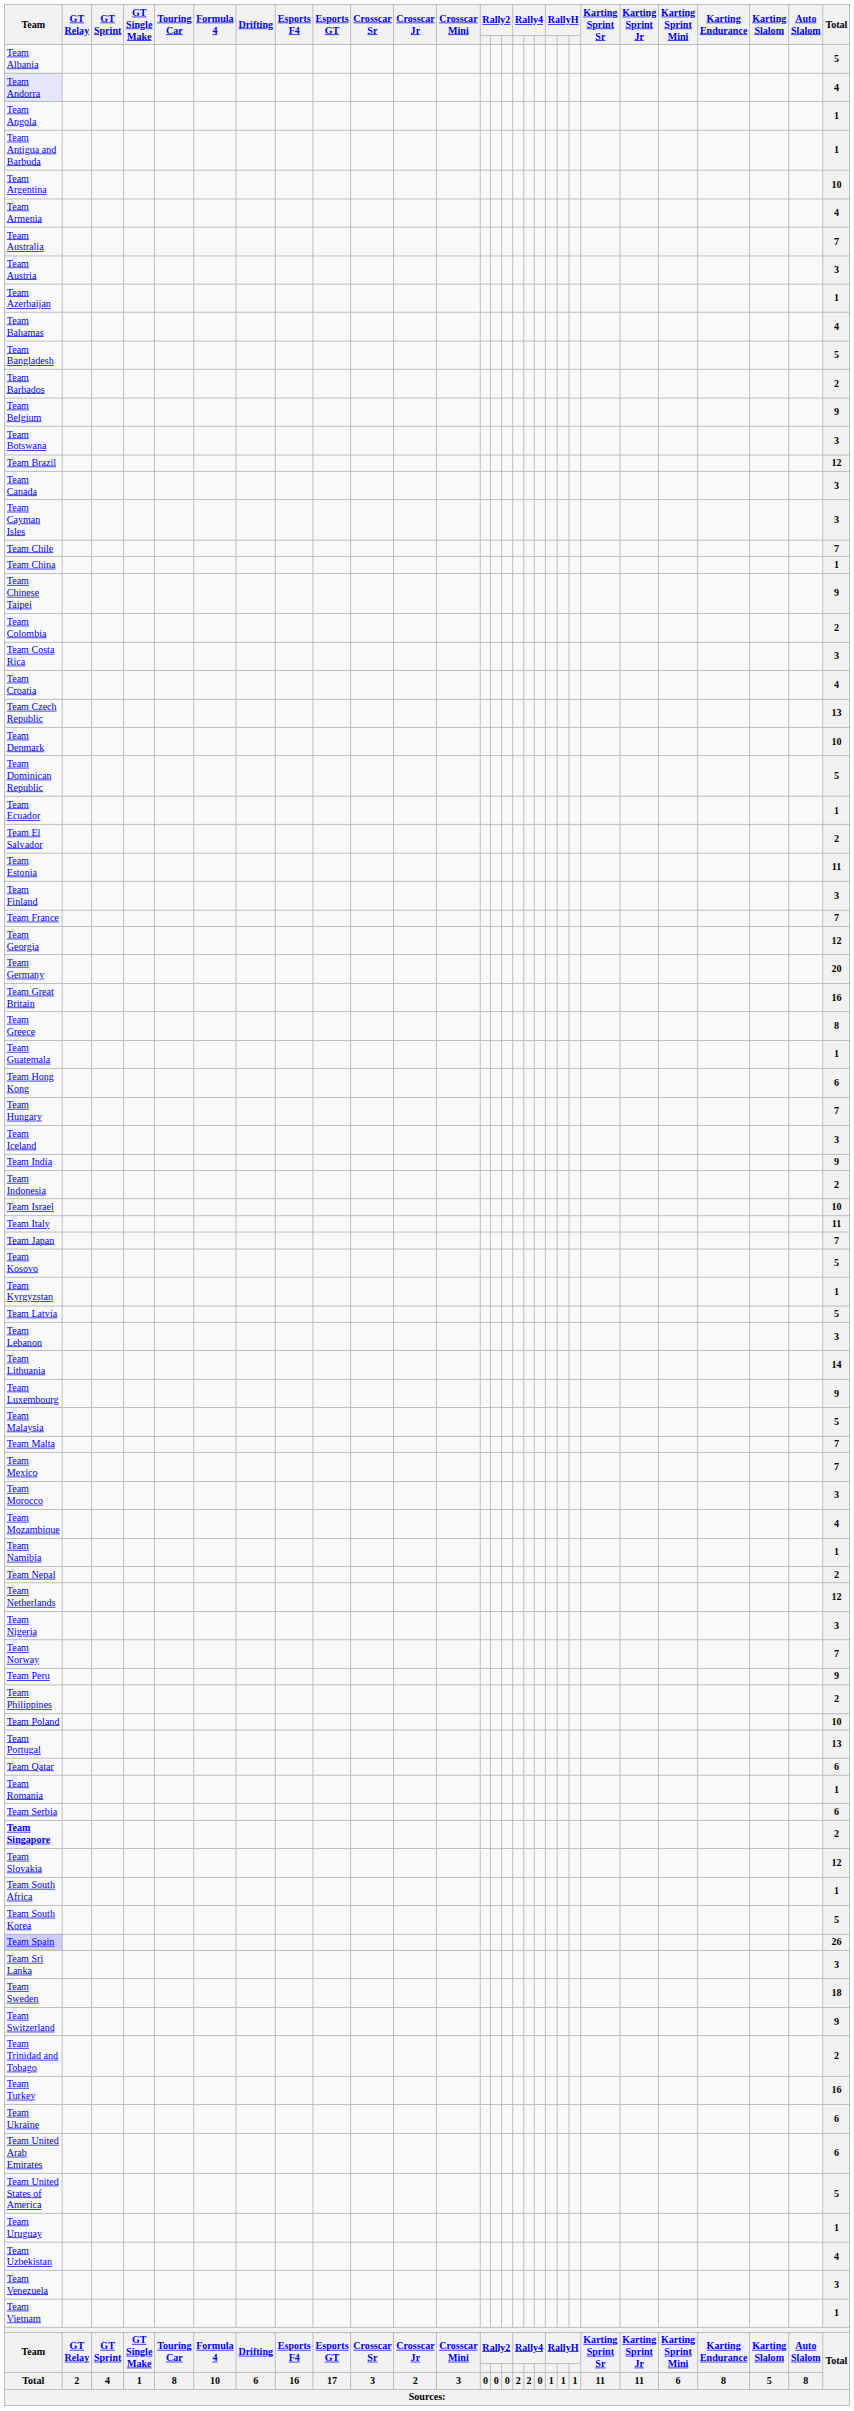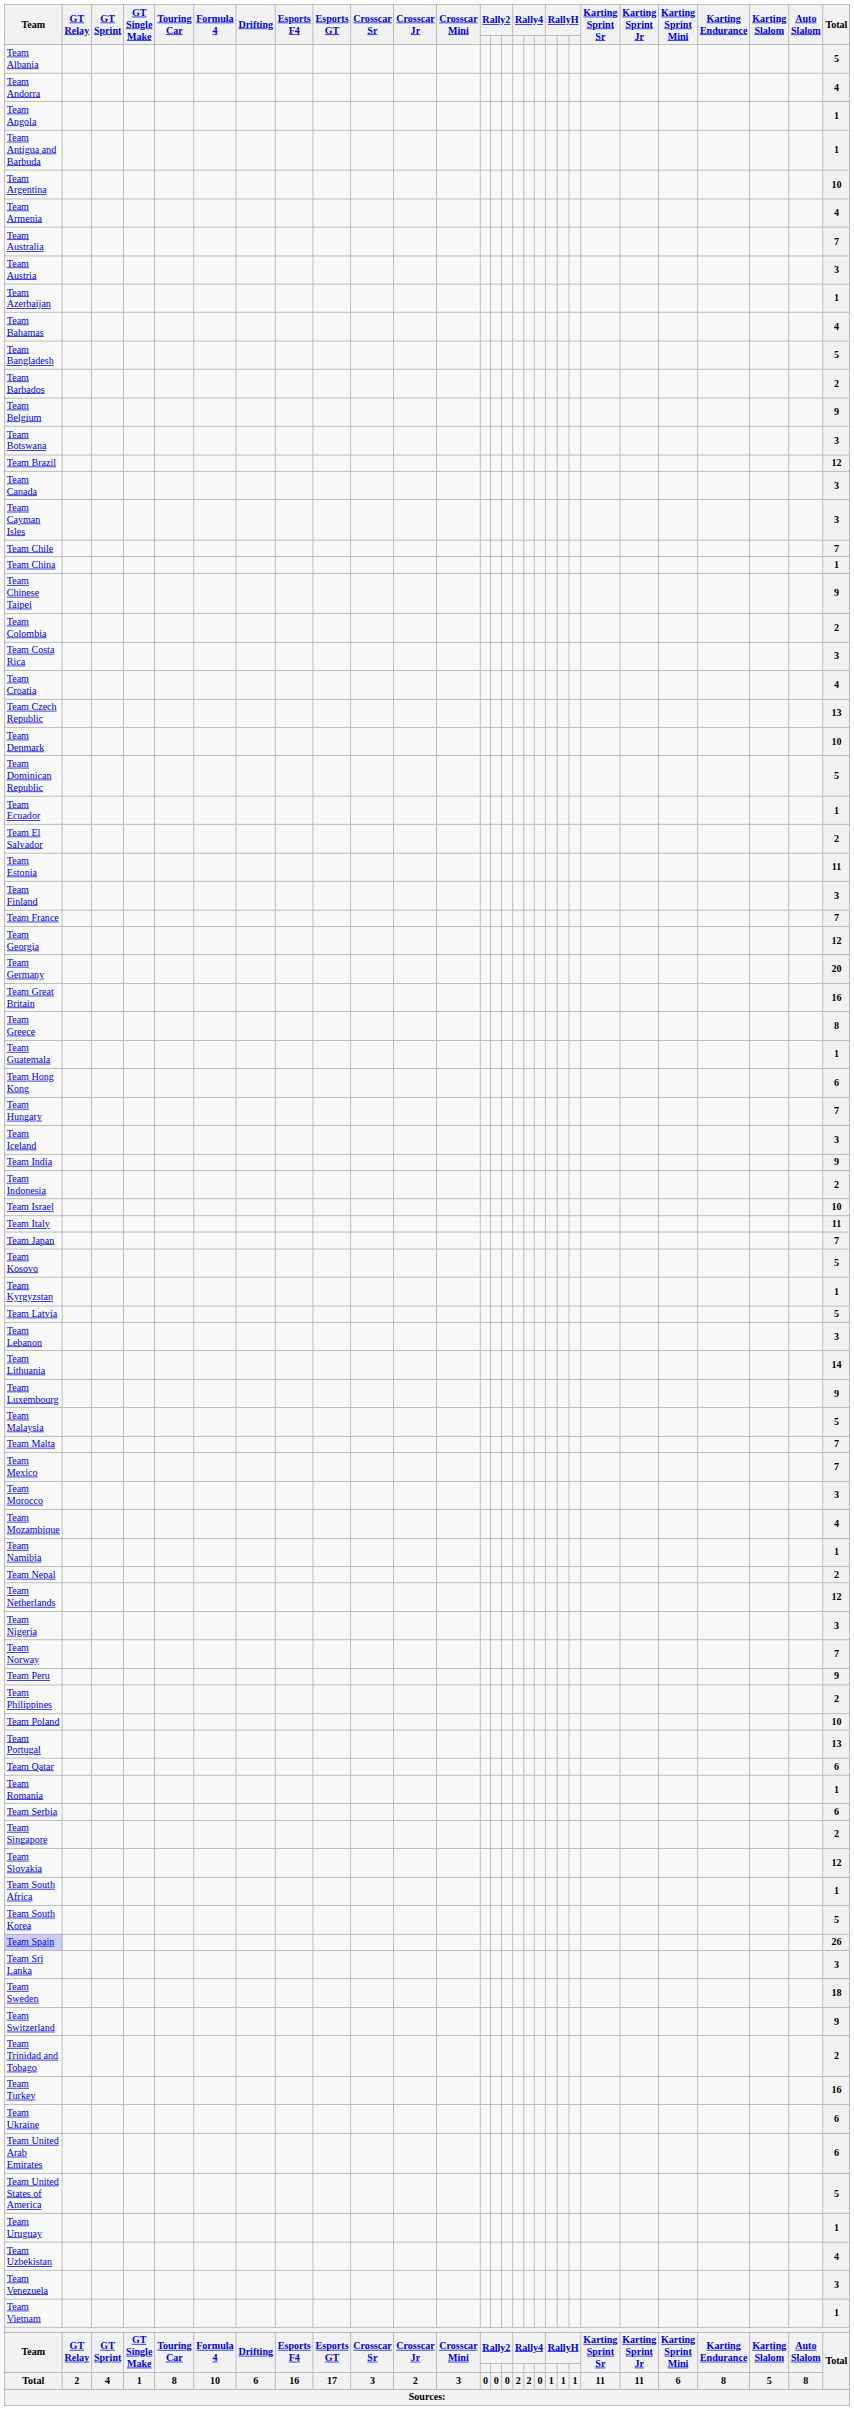(24, 87) lavender background -> (24, 87) no background
(28, 1834) bold -> (27, 1834) normal
